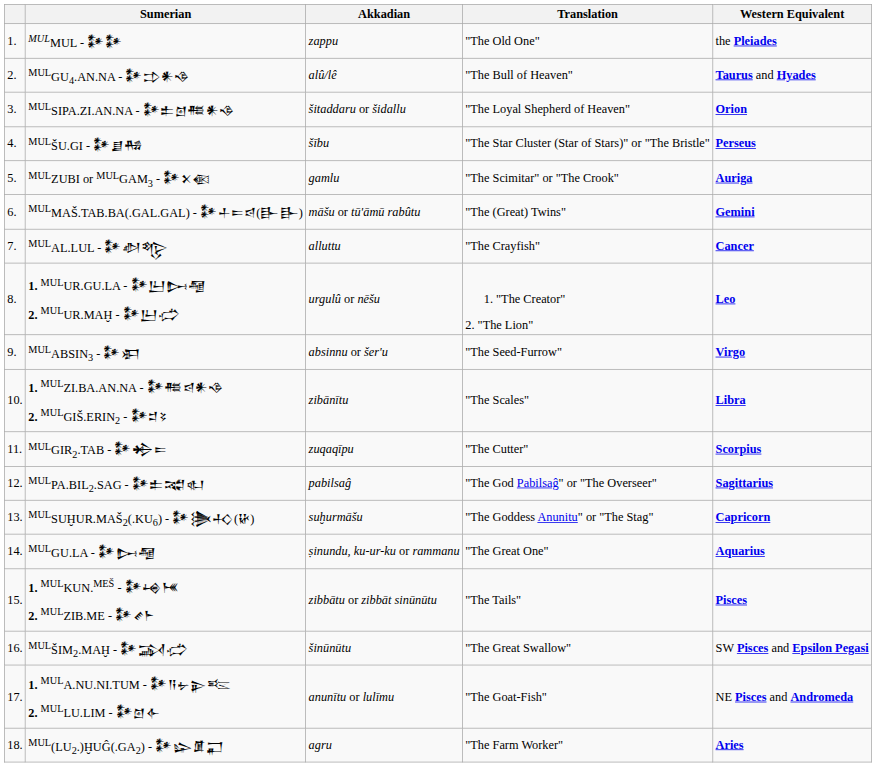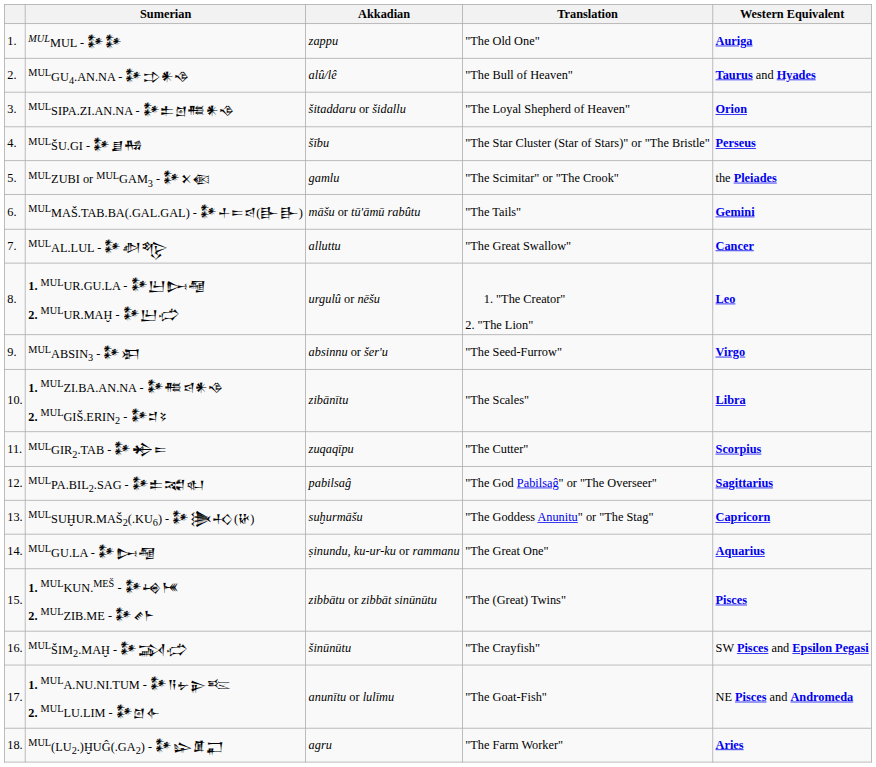(746, 41) the Pleiades -> (734, 41) Auriga
(734, 177) Auriga -> (746, 177) the Pleiades
(516, 211) "The (Great) Twins" -> (493, 211) "The Tails"
(503, 246) "The Crayfish" -> (518, 246) "The Great Swallow"
(493, 599) "The Tails" -> (516, 599) "The (Great) Twins"
(518, 648) "The Great Swallow" -> (503, 648) "The Crayfish"
